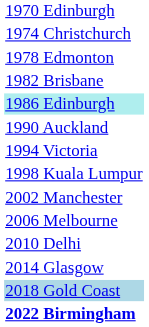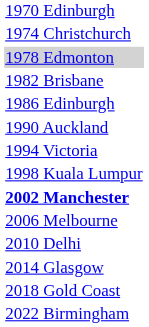(60, 57) no background -> (60, 57) lightgrey background
(60, 103) paleturquoise background -> (60, 103) no background
(64, 197) normal -> (67, 197) bold
(63, 290) lightblue background -> (63, 290) no background
(70, 313) bold -> (67, 313) normal
